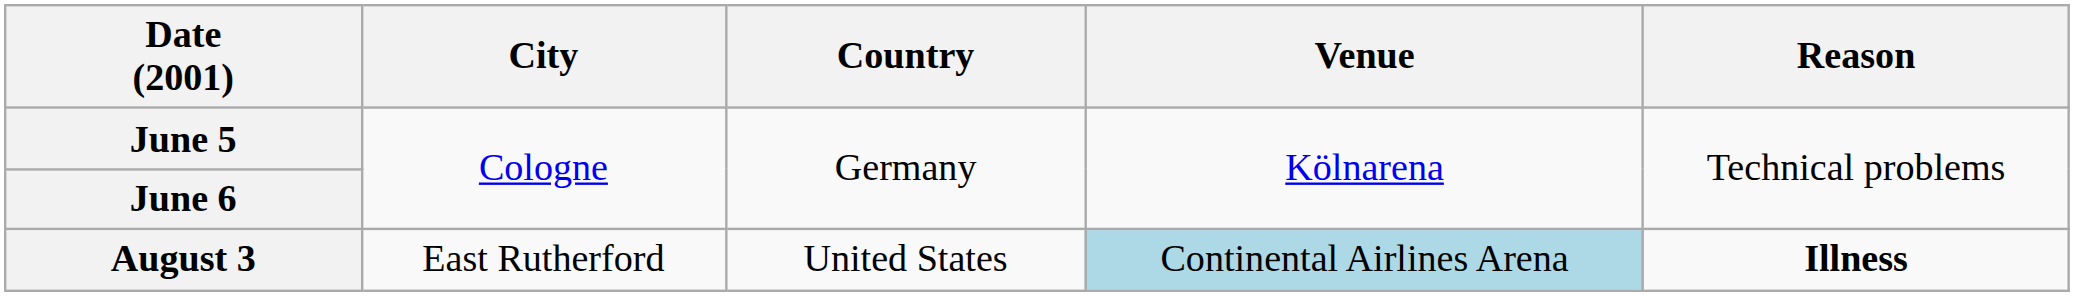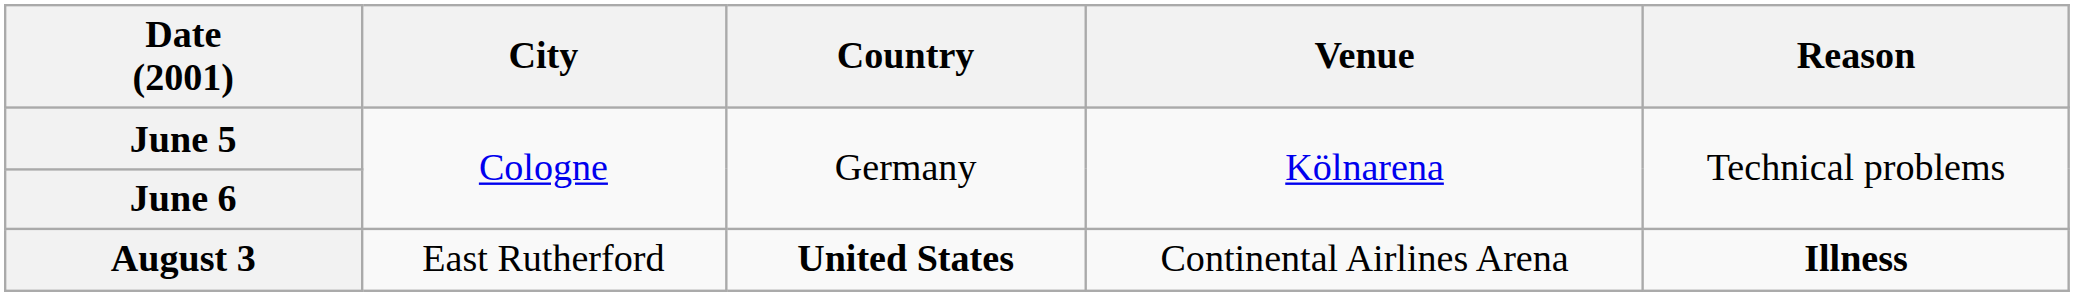(906, 258) normal -> (906, 258) bold
(1365, 258) lightblue background -> (1365, 258) no background
